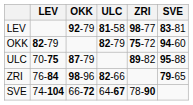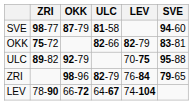columns swapped: (48, 12) <-> (142, 12)
(16, 28) LEV -> (17, 28) SVE
(82, 28) 92-79 -> (76, 28) 87-79
(173, 28) 83-81 -> (173, 28) 94-60
(112, 44) 82-79 -> (106, 44) 82-66
(173, 44) 94-60 -> (173, 44) 83-81
(82, 60) 87-79 -> (76, 60) 92-79
(112, 76) 82-66 -> (106, 76) 82-79
(17, 92) SVE -> (16, 92) LEV
